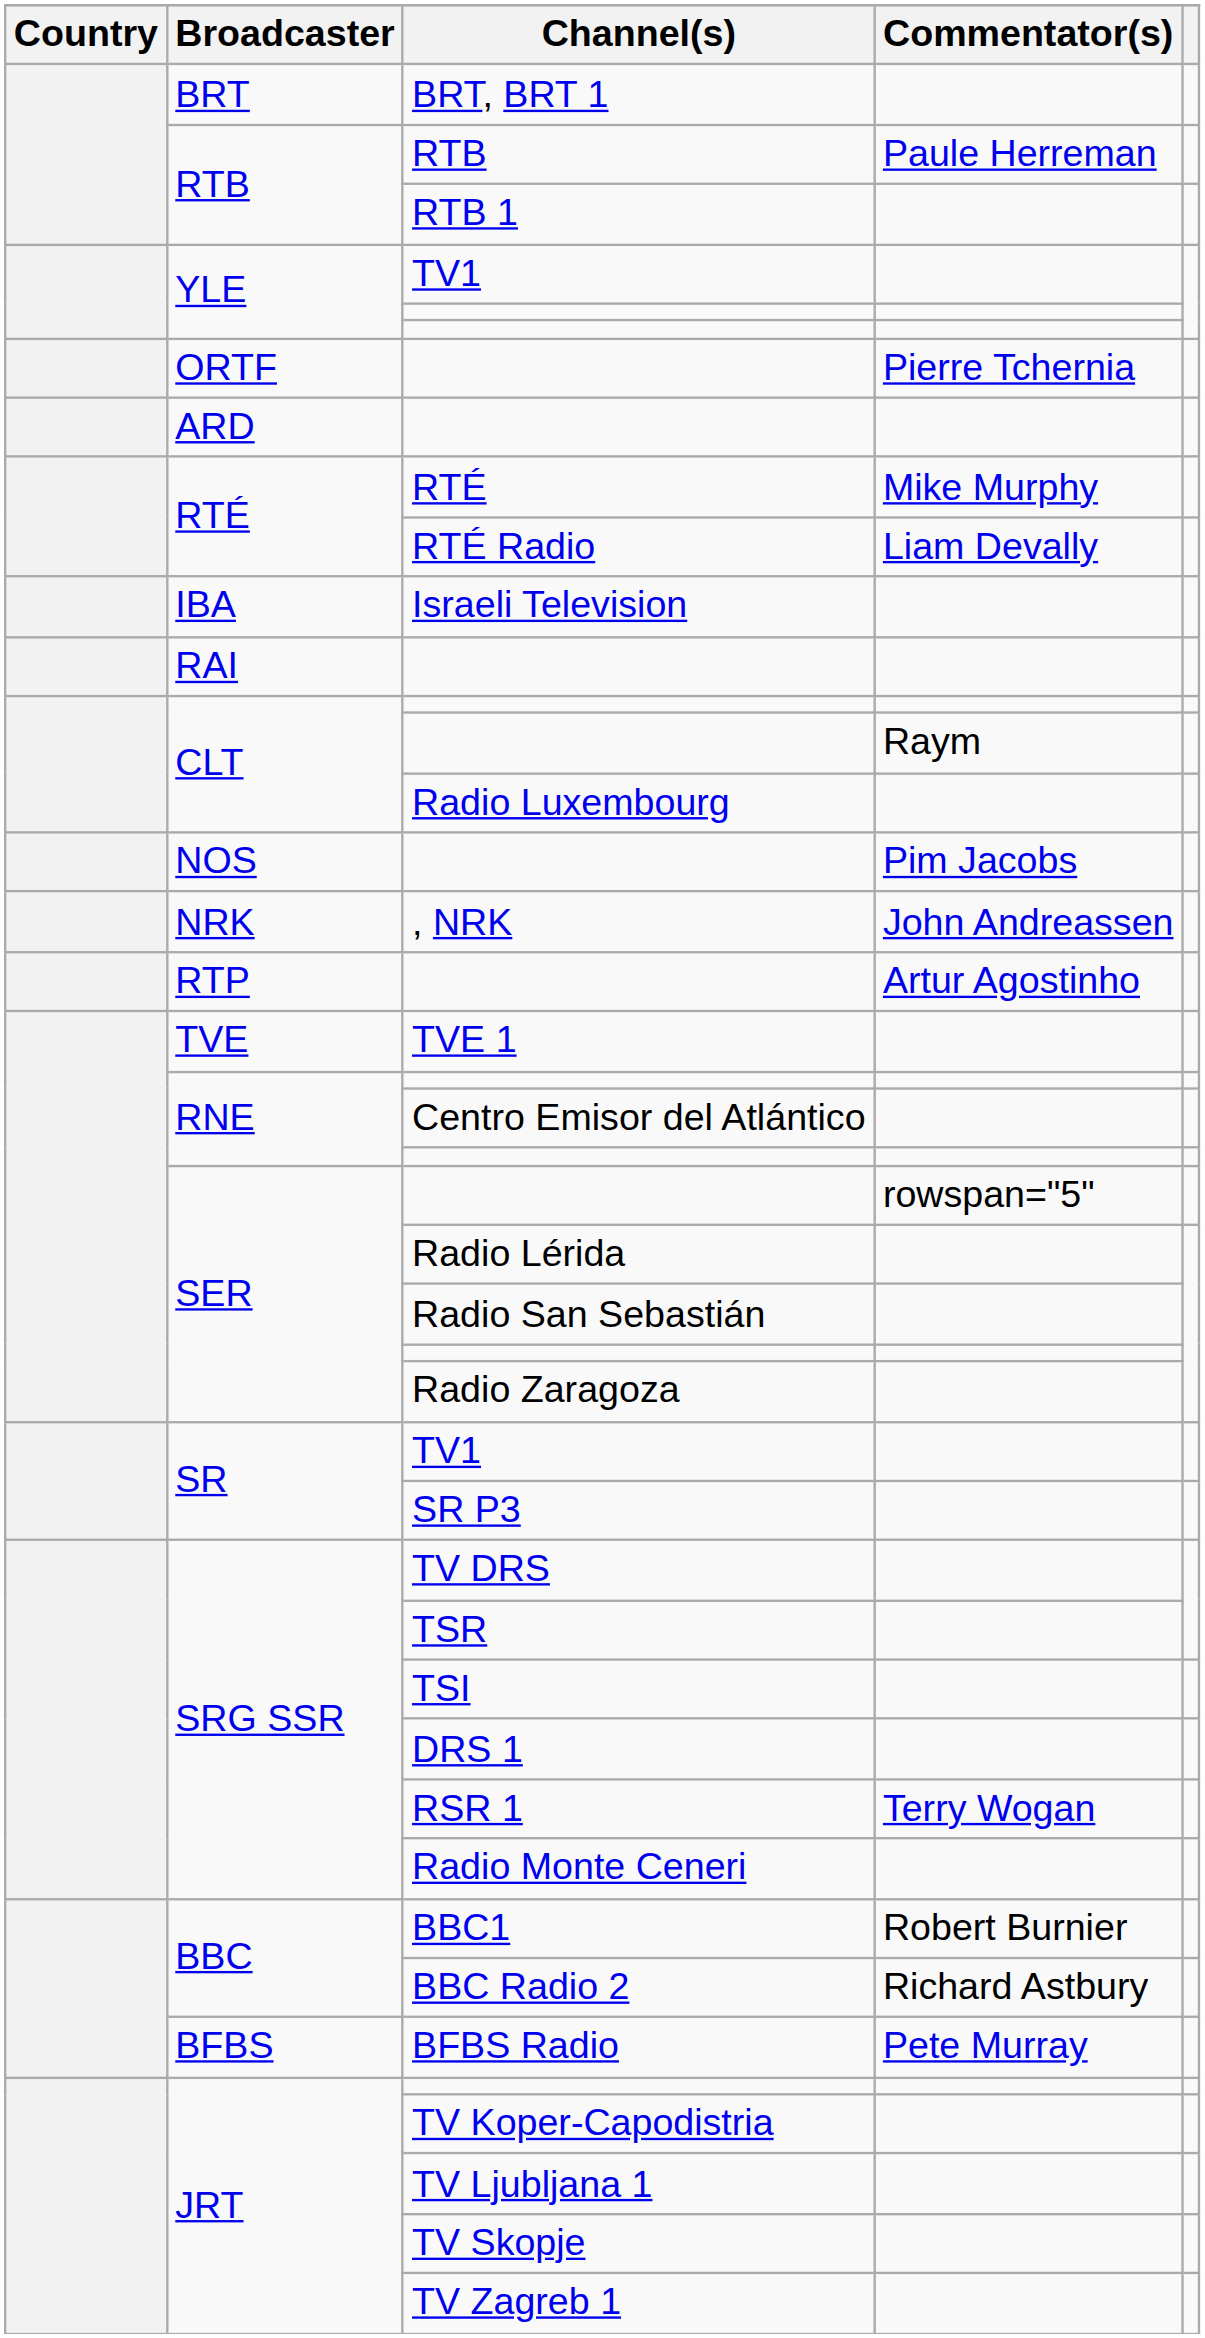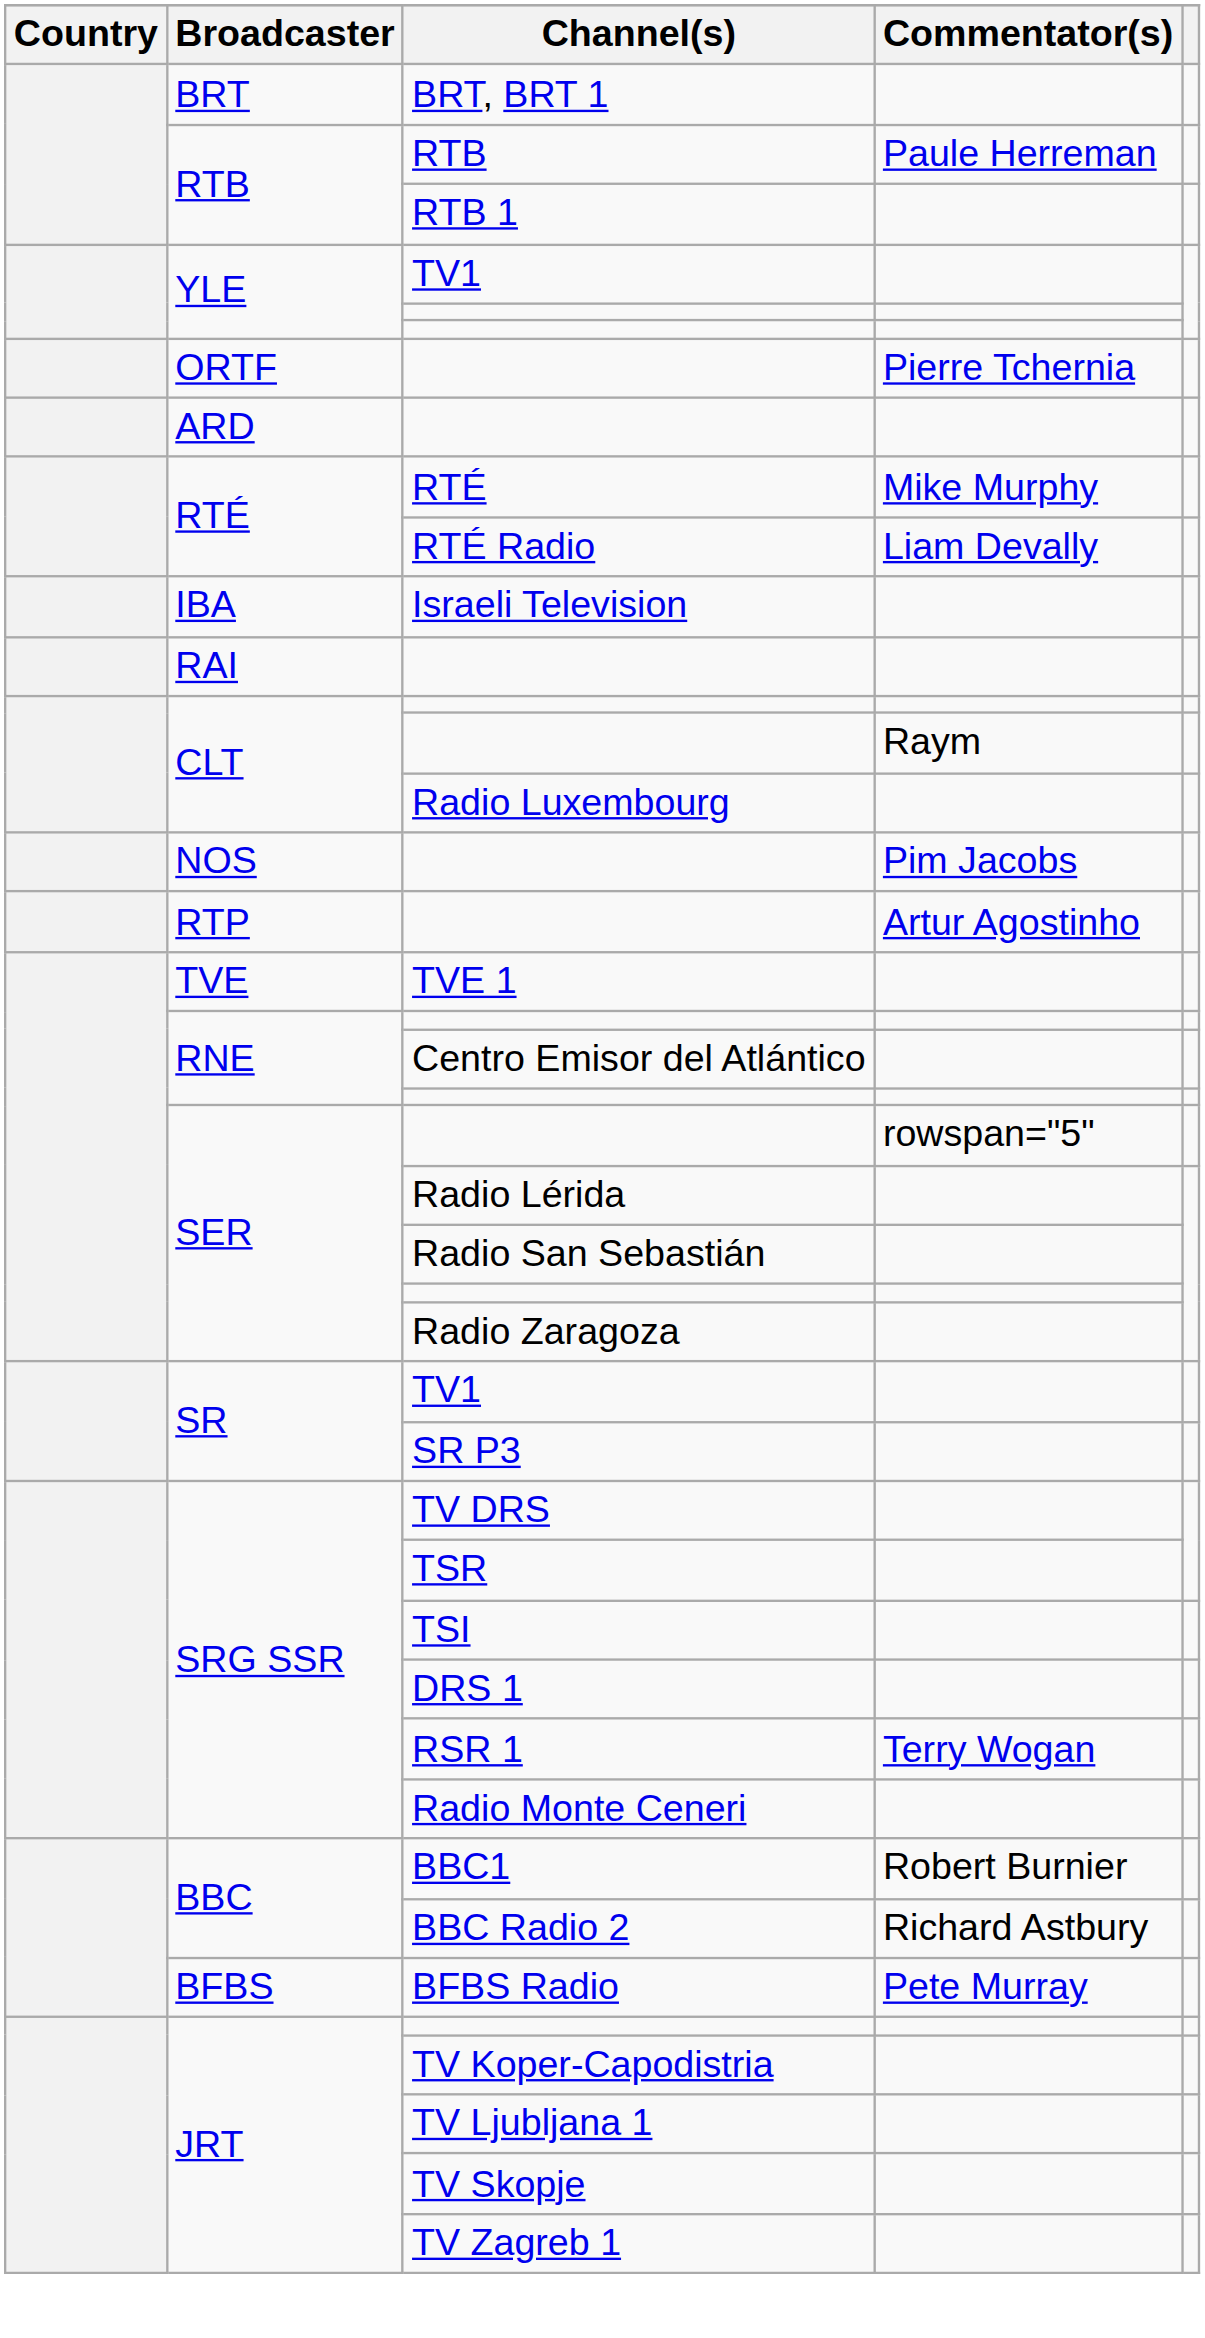- row: (215, 921)
